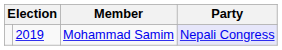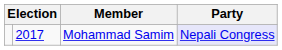(30, 34) 2019 -> (30, 34) 2017
